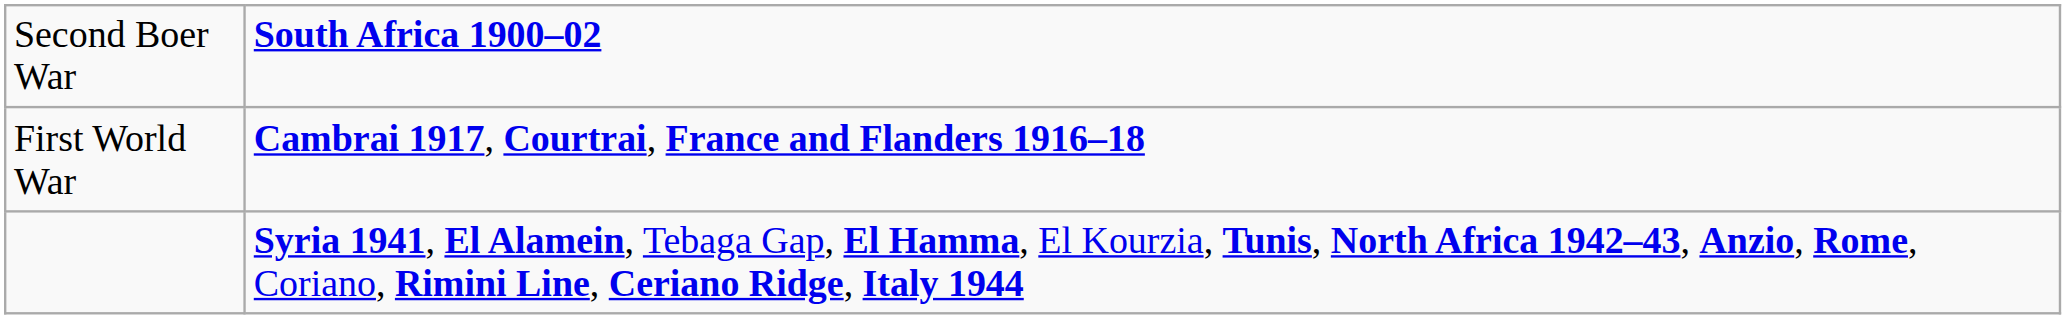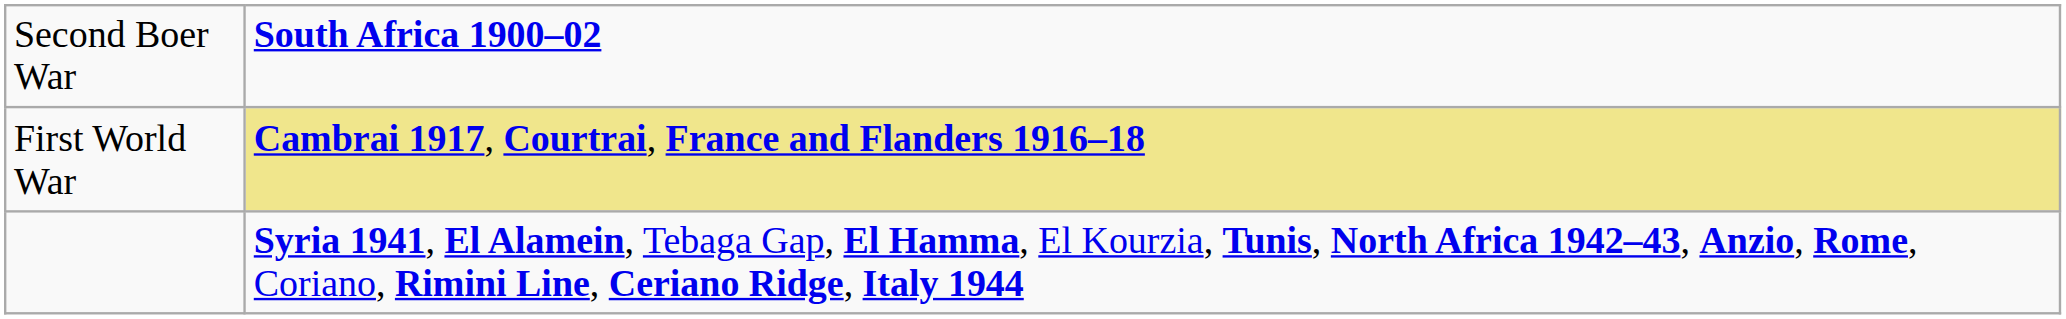(699, 137) no background -> (699, 137) khaki background
